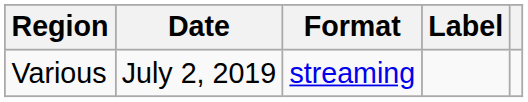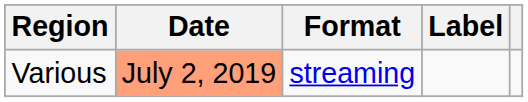(199, 72) no background -> (199, 72) lightsalmon background
